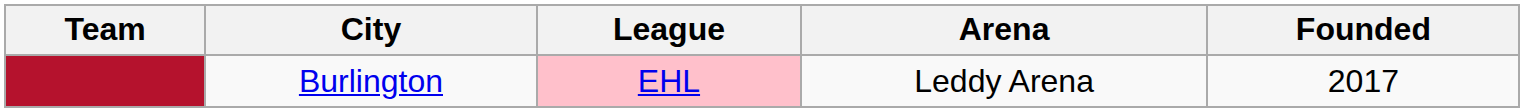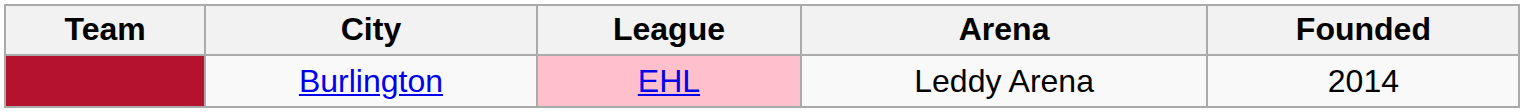(1363, 80) 2017 -> (1363, 80) 2014
